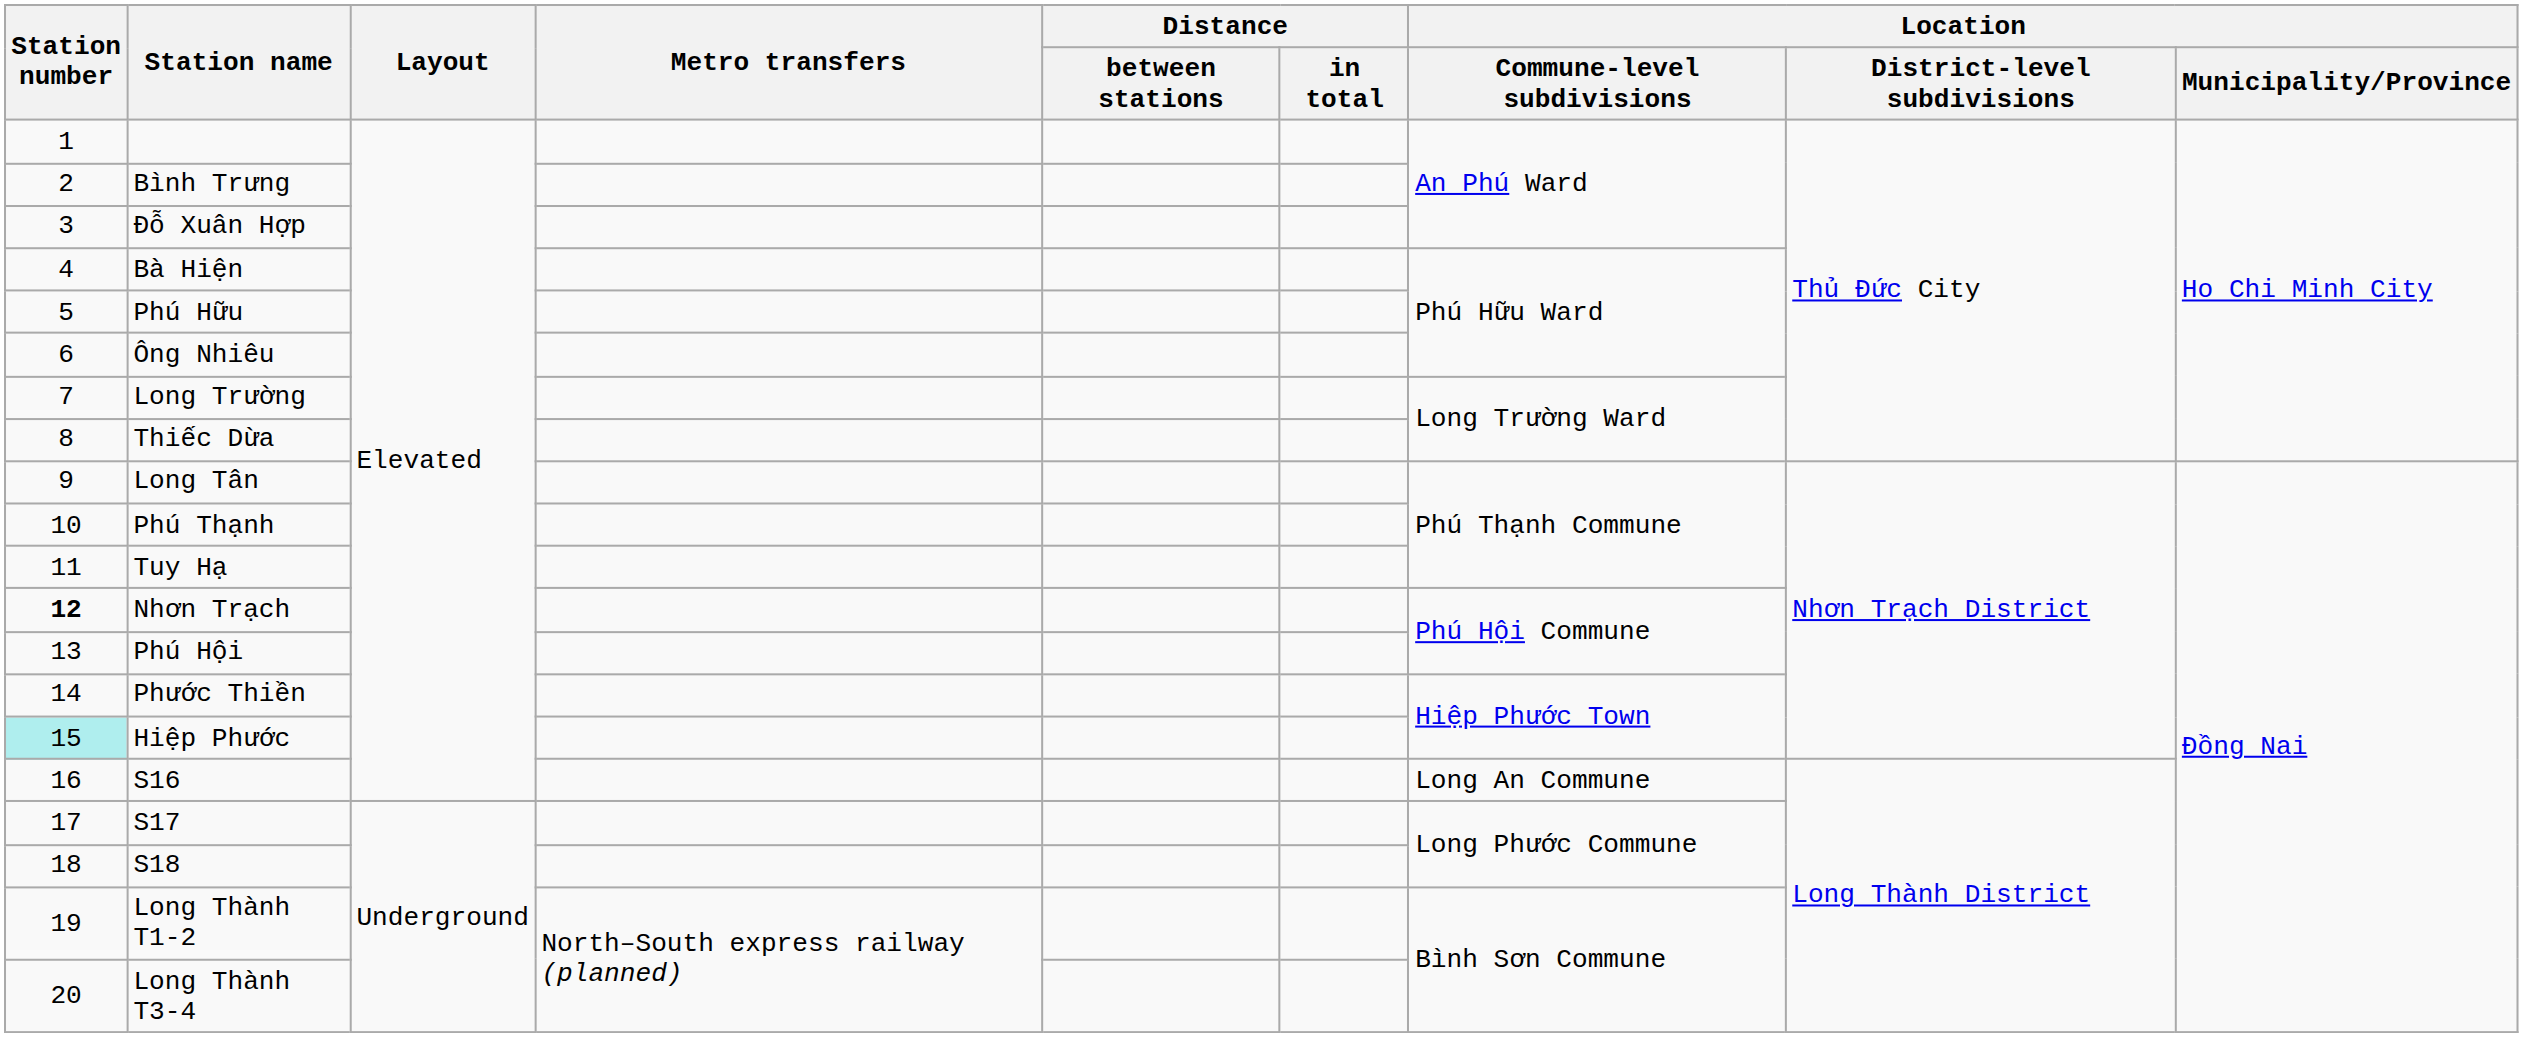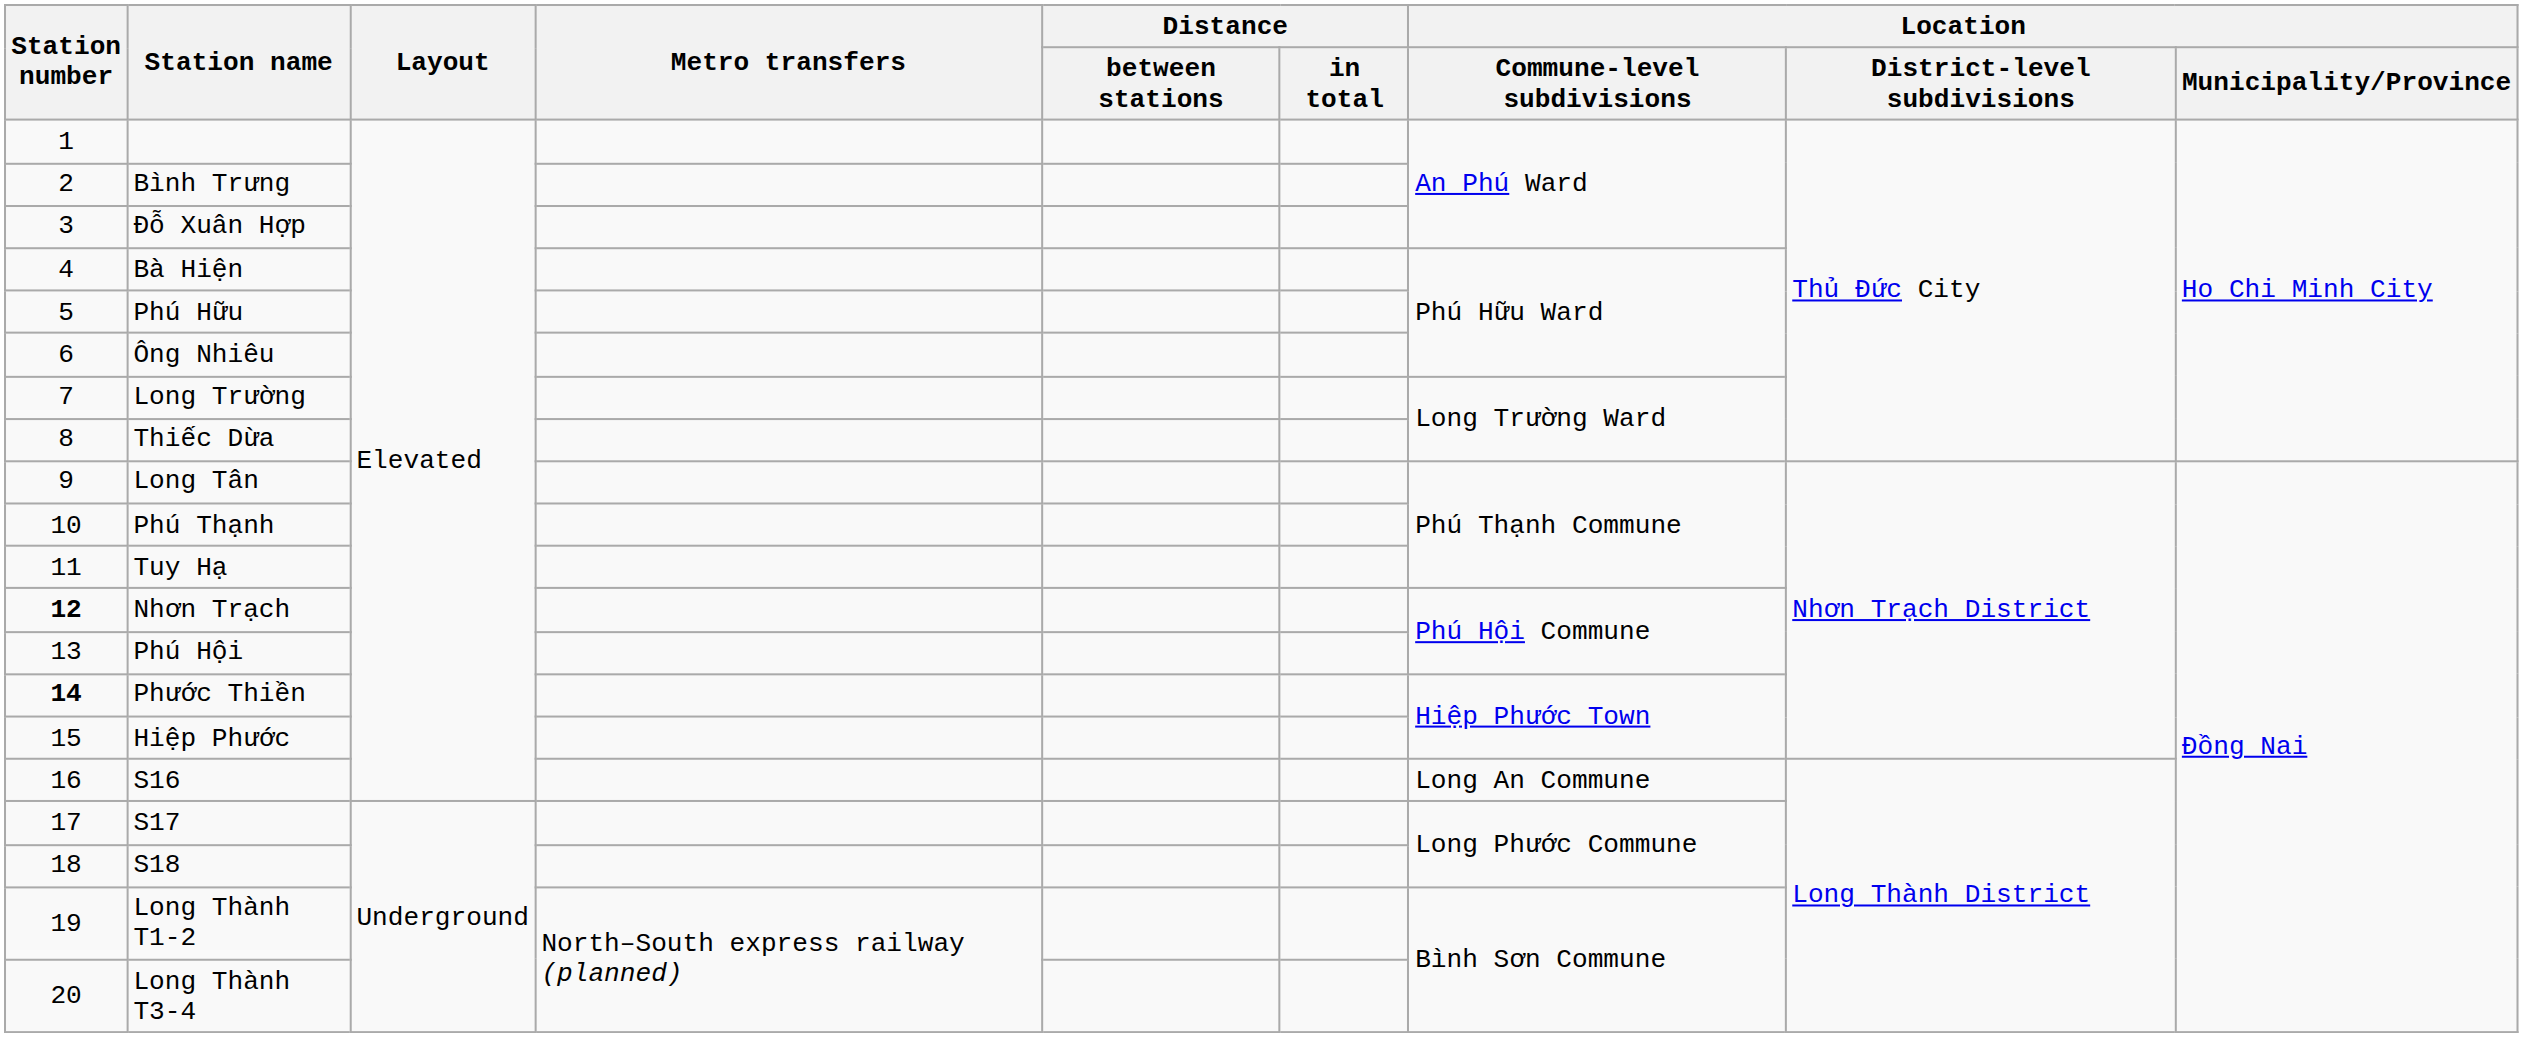(66, 695) normal -> (66, 695) bold
(66, 738) paleturquoise background -> (66, 738) no background
